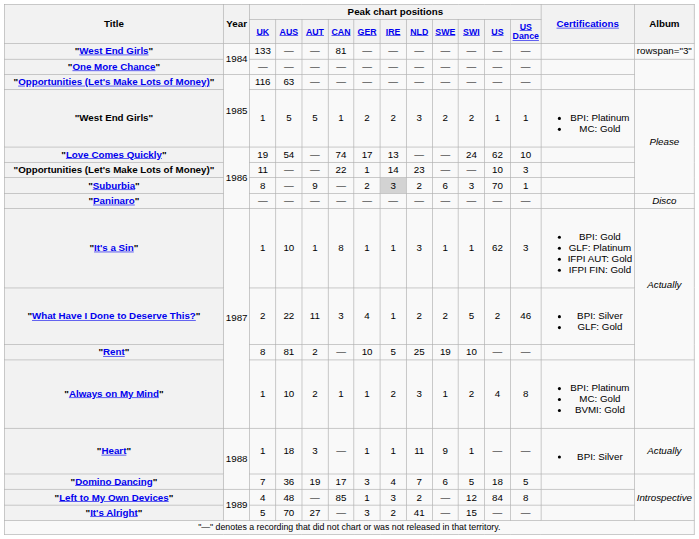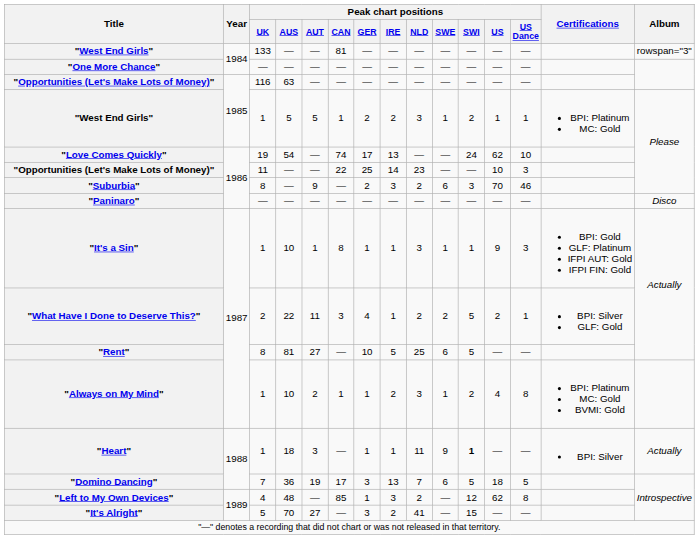(445, 118) 2 -> (445, 118) 1
(367, 170) 1 -> (367, 170) 25
(393, 185) lightgrey background -> (393, 185) no background
(526, 185) 1 -> (526, 185) 46
(497, 248) 62 -> (497, 248) 9
(526, 316) 46 -> (526, 316) 1
(315, 352) 2 -> (315, 352) 27
(445, 352) 19 -> (445, 352) 6
(471, 352) 10 -> (471, 352) 5
(471, 451) normal -> (471, 451) bold
(393, 481) 4 -> (393, 481) 13
(497, 497) 84 -> (497, 497) 62
